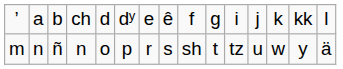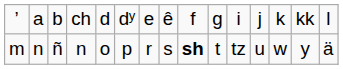(192, 49) normal -> (193, 49) bold
